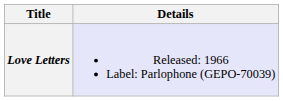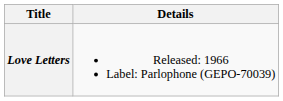(175, 67) lavender background -> (175, 67) no background
